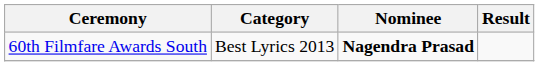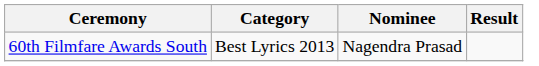(408, 46) bold -> (402, 46) normal
